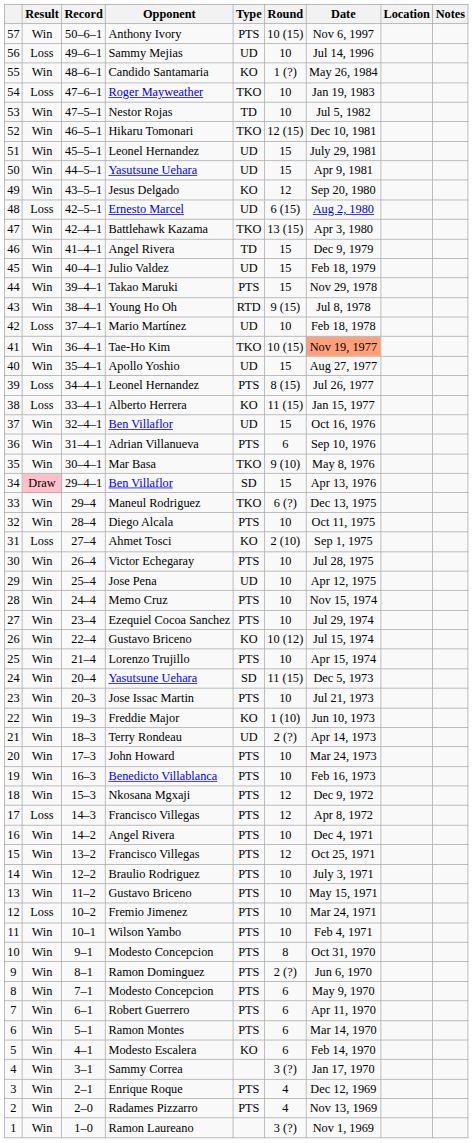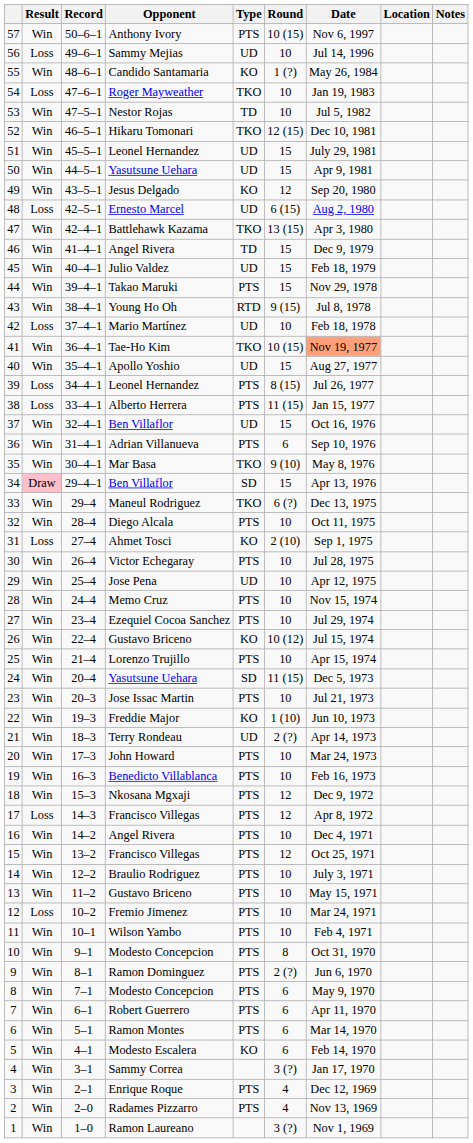(249, 405) KO -> (249, 405) PTS
